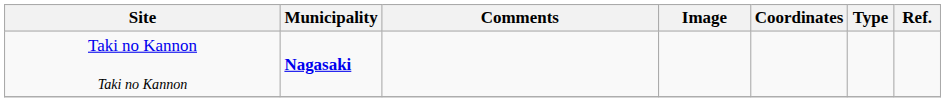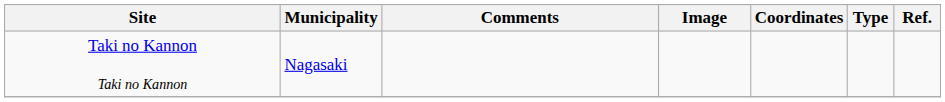(318, 63) bold -> (316, 63) normal
